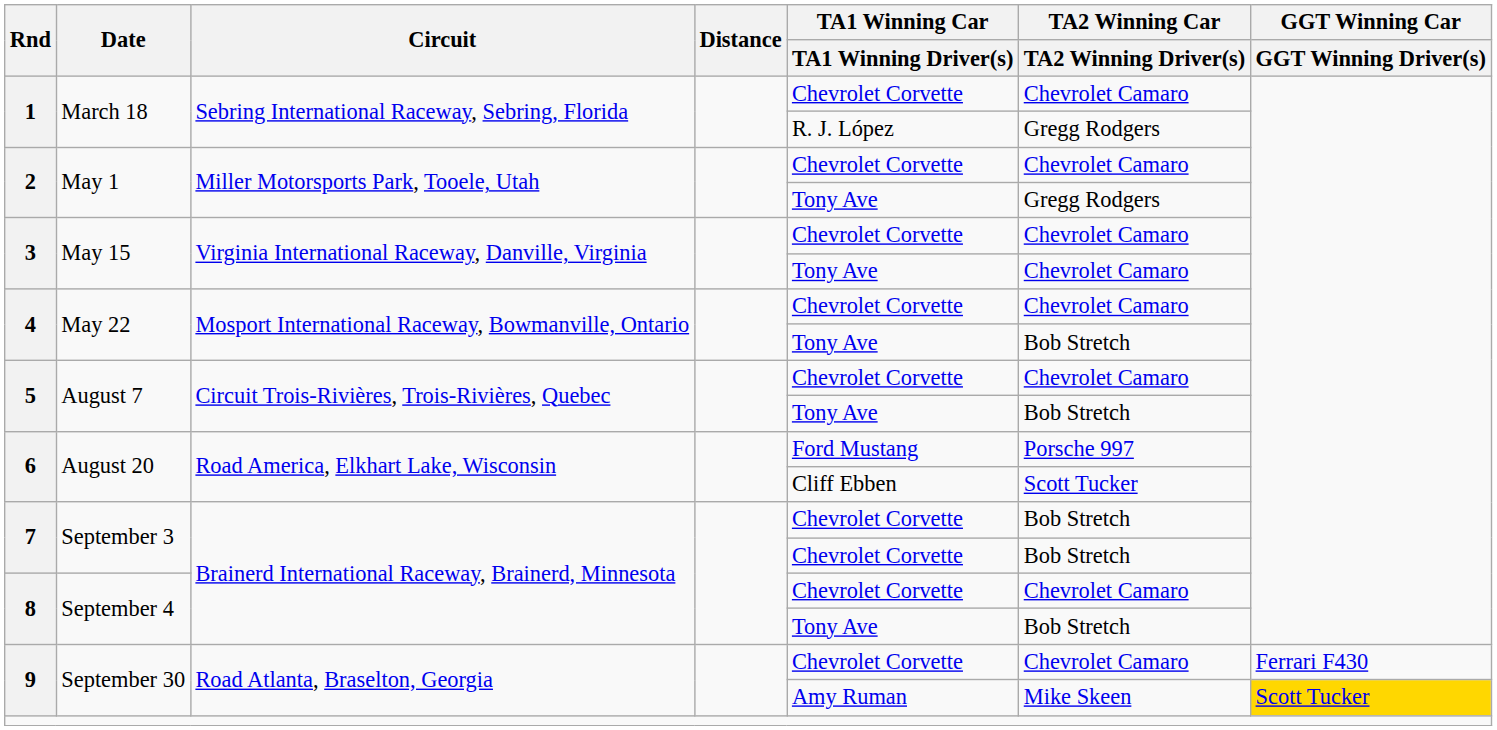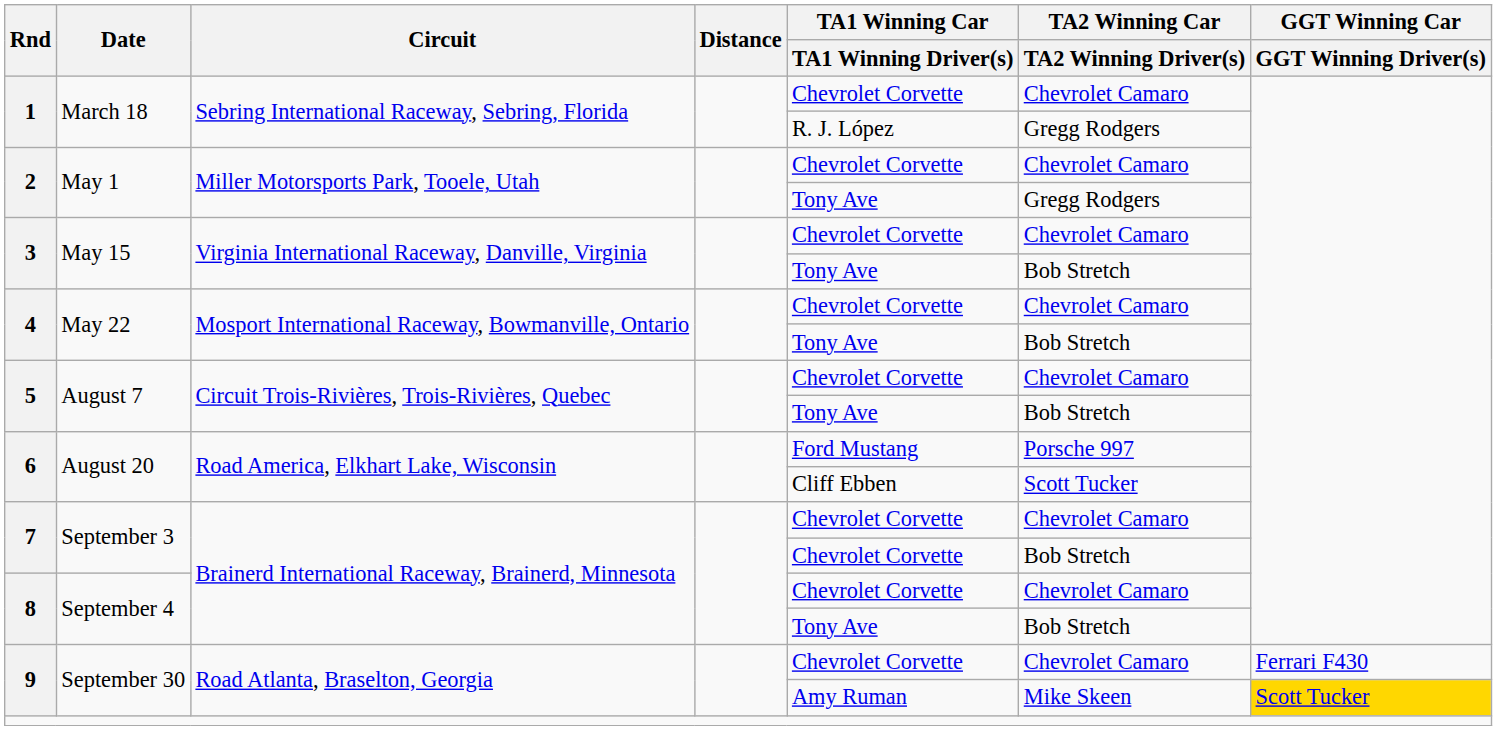(1106, 270) Chevrolet Camaro -> (1077, 270) Bob Stretch
(1077, 519) Bob Stretch -> (1106, 519) Chevrolet Camaro
